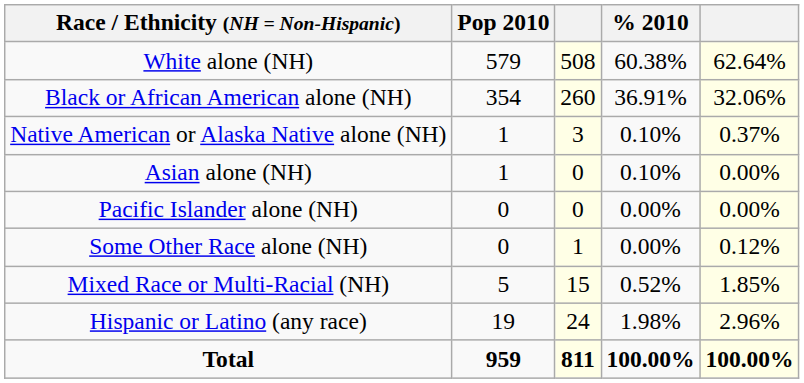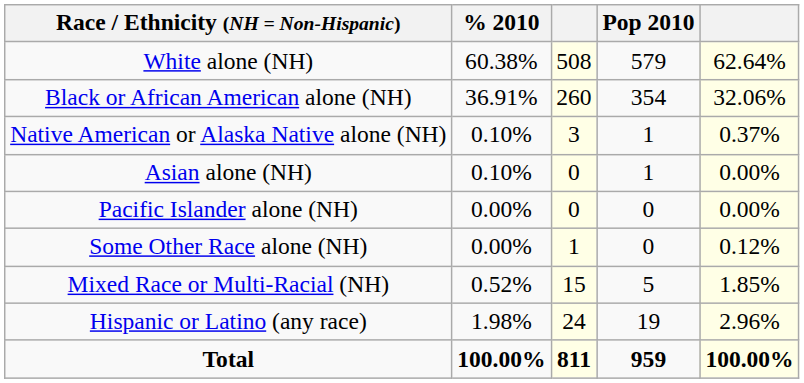columns swapped: (503, 23) <-> (650, 23)
